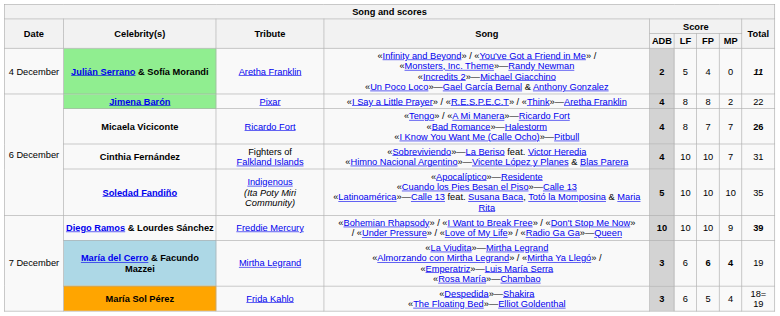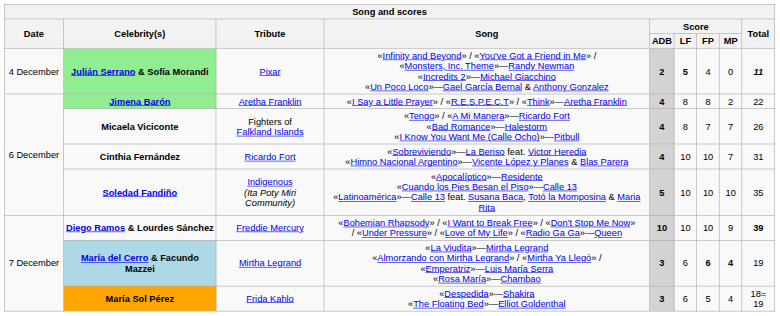(270, 71) Aretha Franklin -> (270, 71) Pixar
(685, 71) normal -> (685, 71) bold
(270, 102) Pixar -> (270, 102) Aretha Franklin
(270, 127) Ricardo Fort -> (270, 127) Fighters of Falkland Islands
(758, 127) bold -> (758, 127) normal
(270, 157) Fighters of Falkland Islands -> (270, 157) Ricardo Fort
